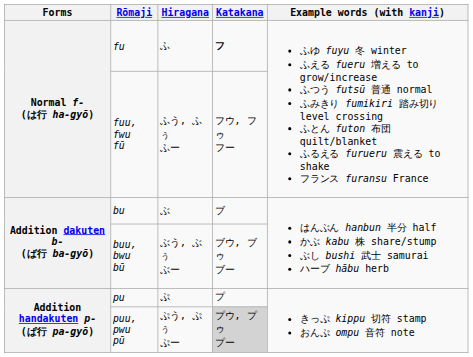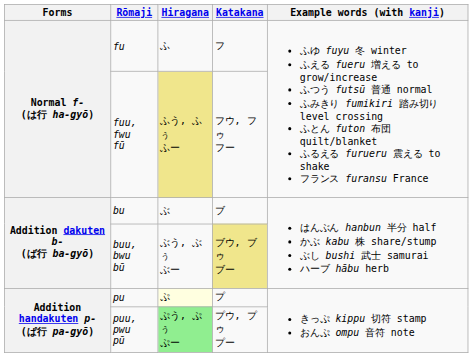(220, 46) bold -> (220, 46) normal
(181, 134) no background -> (181, 134) khaki background
(236, 256) no background -> (236, 256) khaki background
(165, 297) no background -> (165, 297) lightyellow background
(181, 329) no background -> (181, 329) lightgreen background
(236, 329) lightgrey background -> (236, 329) no background
